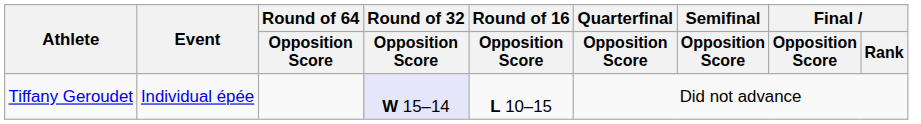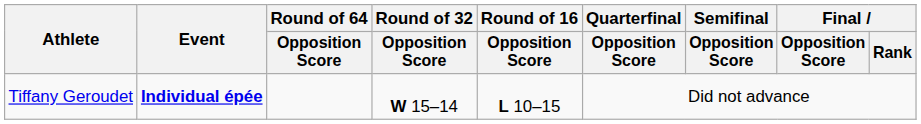(198, 97) normal -> (202, 97) bold
(416, 106) lavender background -> (424, 106) no background
